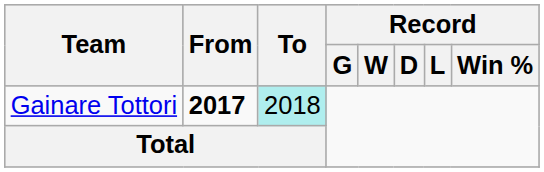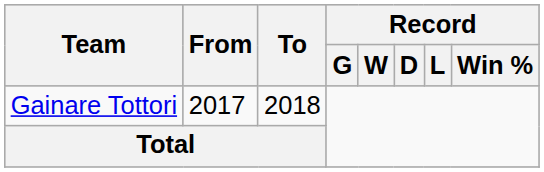(217, 105) bold -> (217, 105) normal
(292, 105) paleturquoise background -> (292, 105) no background
